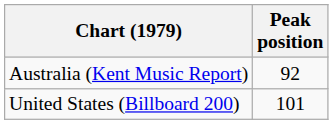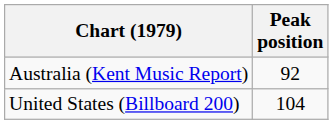(290, 103) 101 -> (290, 103) 104
